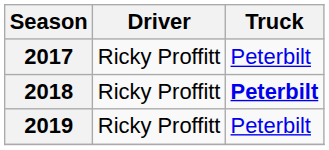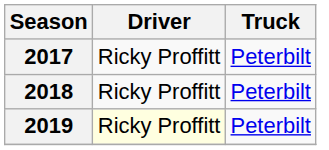(274, 91) bold -> (271, 91) normal
(159, 126) no background -> (159, 126) lightyellow background
